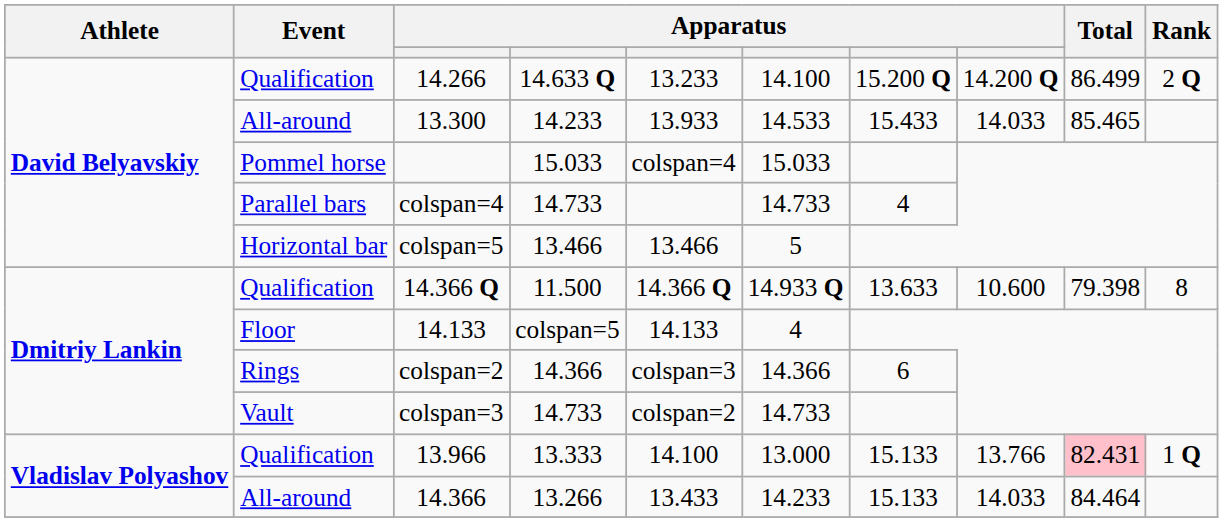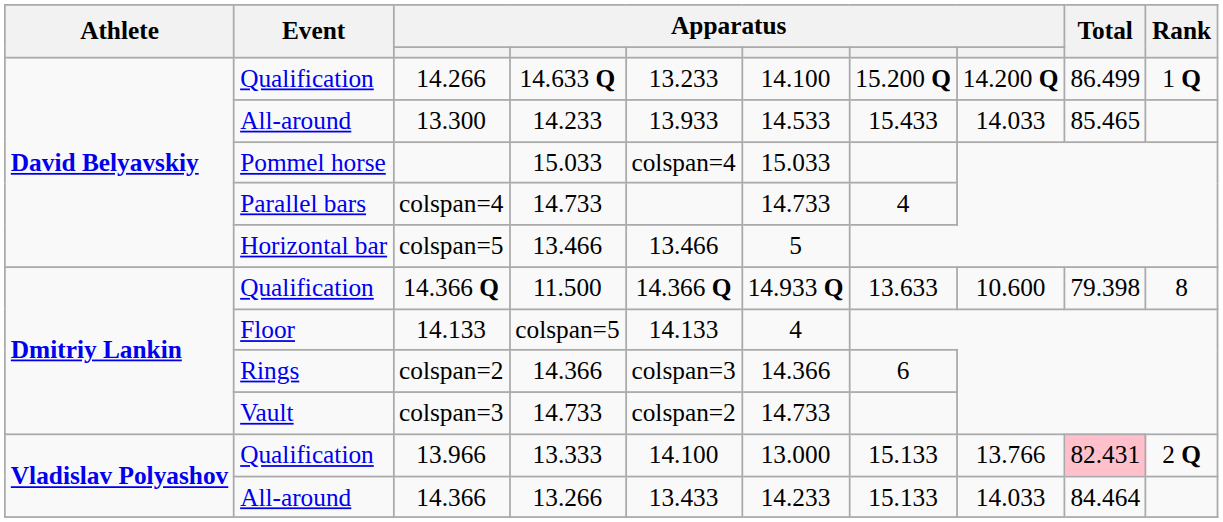(1181, 78) 2 Q -> (1181, 78) 1 Q
(1181, 455) 1 Q -> (1181, 455) 2 Q
